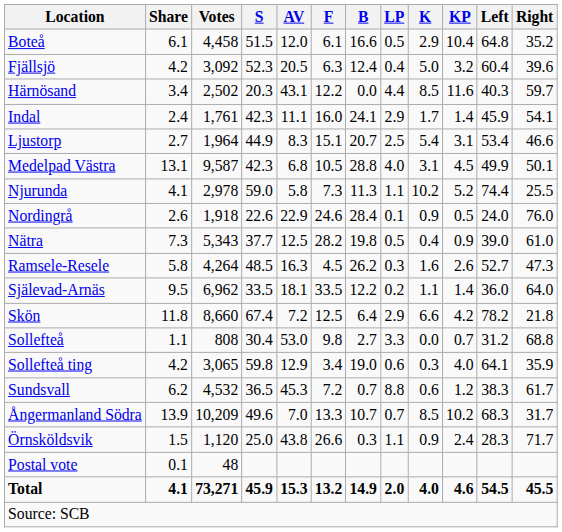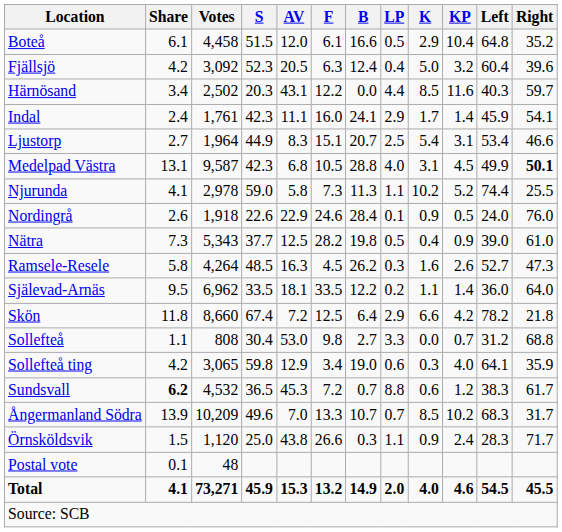(540, 166) normal -> (540, 166) bold
(178, 389) normal -> (178, 389) bold
